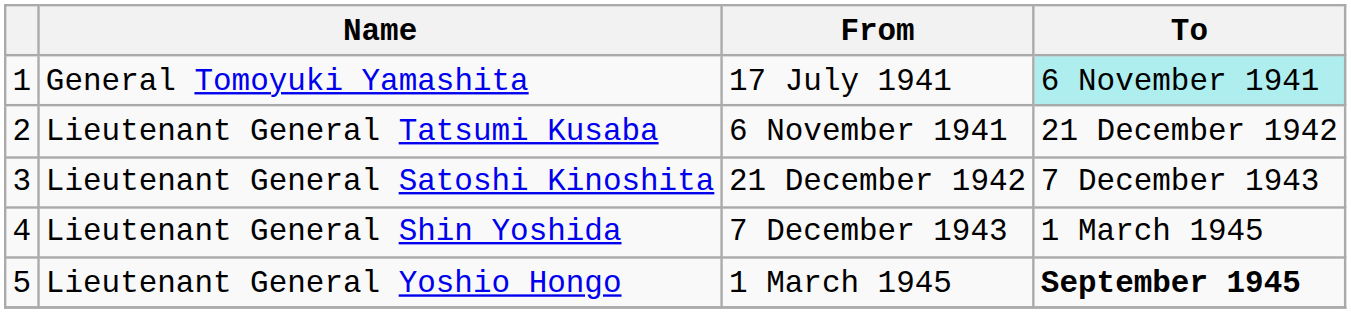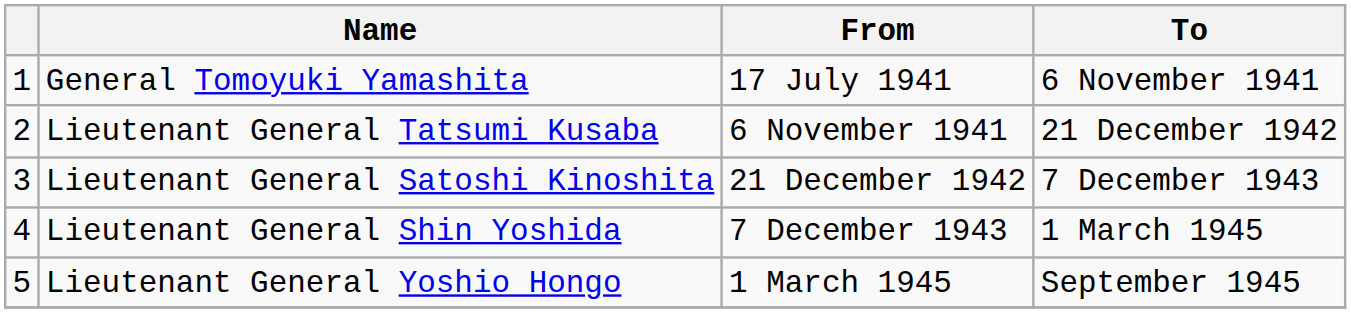(1180, 81) paleturquoise background -> (1180, 81) no background
(1171, 283) bold -> (1171, 283) normal
